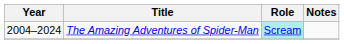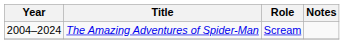(283, 30) paleturquoise background -> (283, 30) no background
